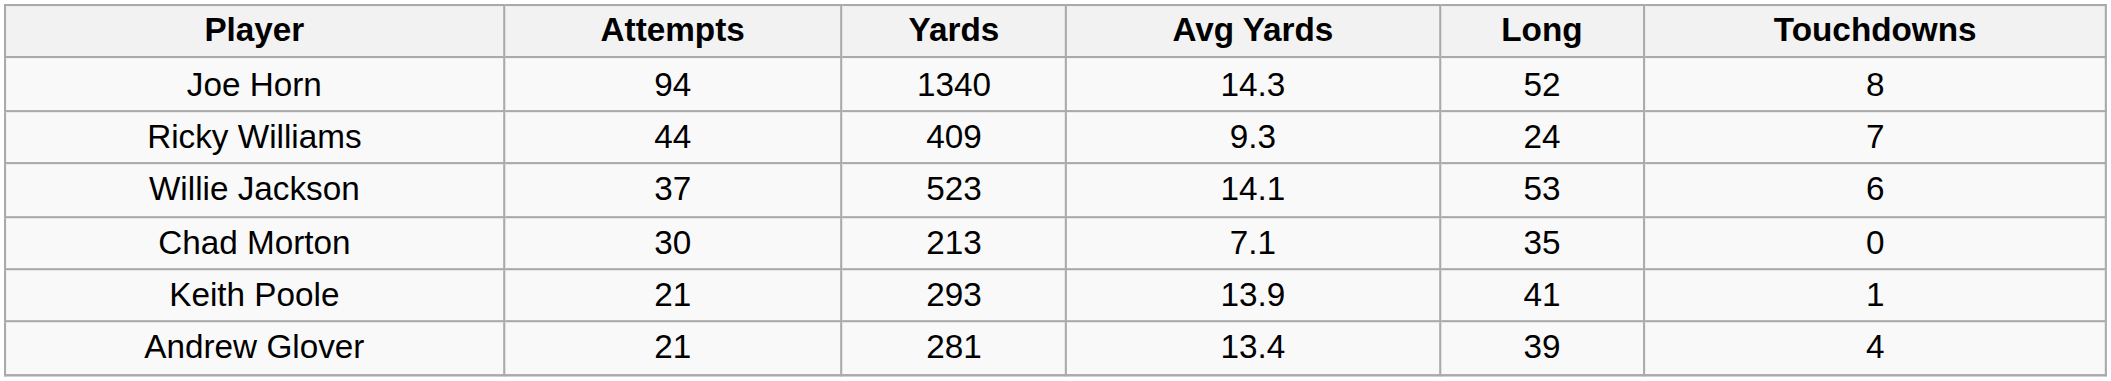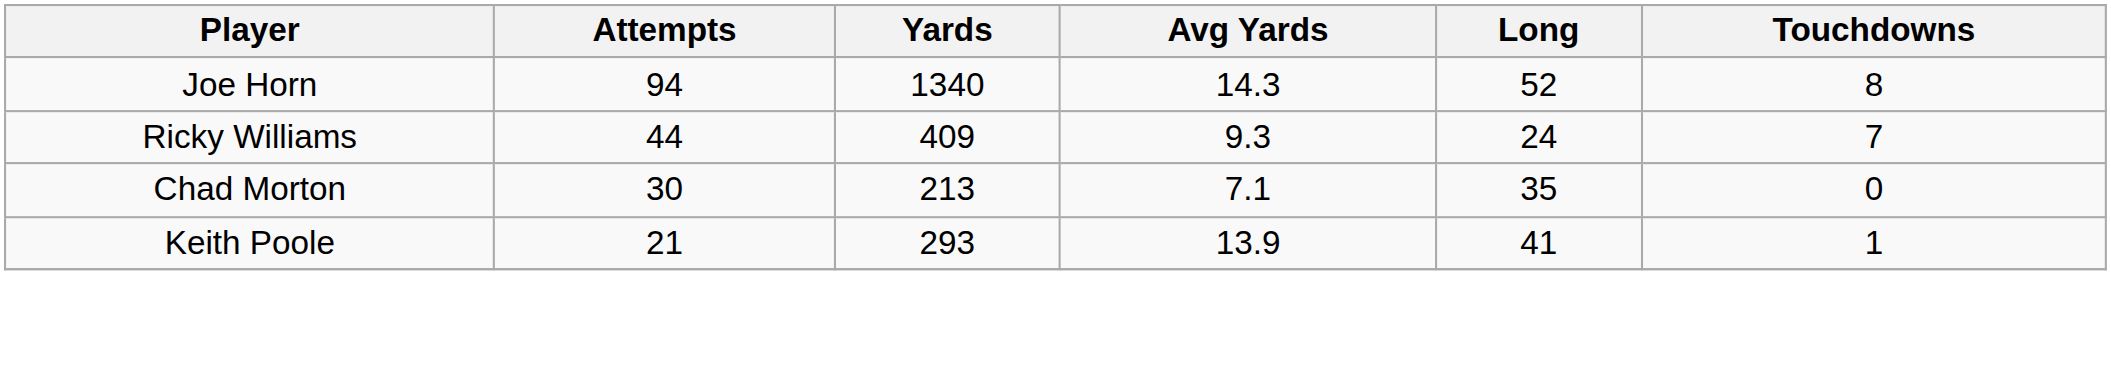- row: (254, 189)
- row: (254, 347)
